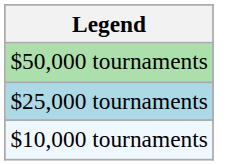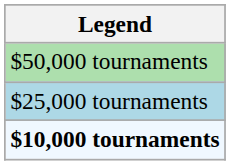(109, 139) normal -> (115, 139) bold
